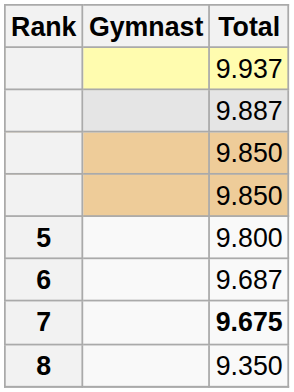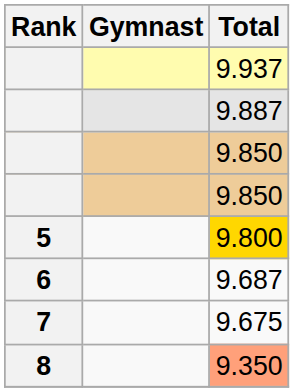(249, 238) no background -> (249, 238) gold background
(249, 323) bold -> (249, 323) normal
(249, 365) no background -> (249, 365) lightsalmon background
